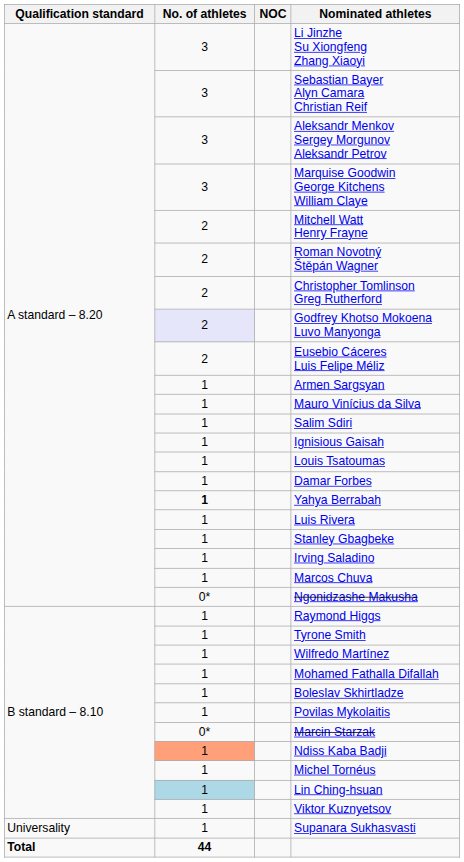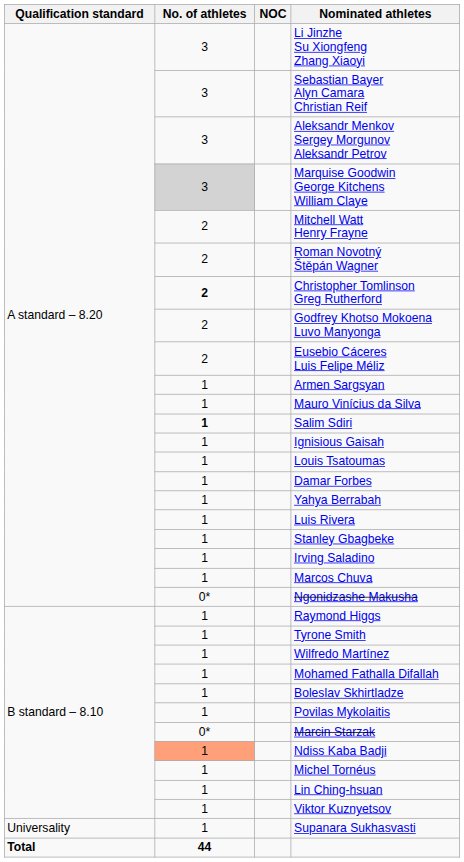(205, 187) no background -> (205, 187) lightgrey background
(205, 292) normal -> (205, 292) bold
(205, 325) lavender background -> (205, 325) no background
(205, 423) normal -> (205, 423) bold
(205, 500) bold -> (205, 500) normal
(205, 789) lightblue background -> (205, 789) no background
